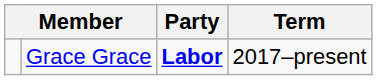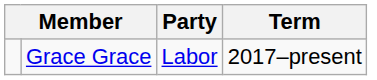(192, 56) bold -> (190, 56) normal
